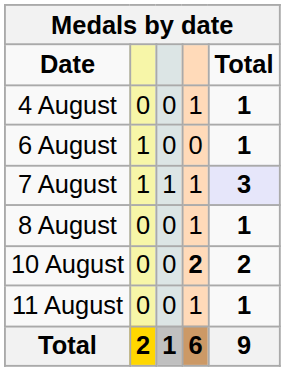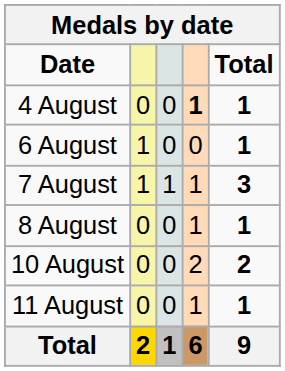(195, 105) normal -> (195, 105) bold
(244, 185) lavender background -> (244, 185) no background
(195, 265) bold -> (195, 265) normal
